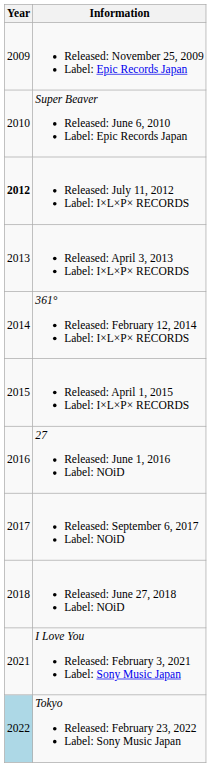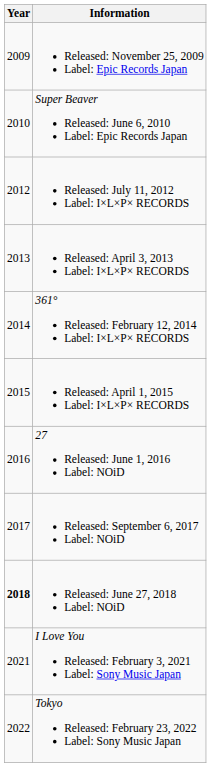(19, 190) bold -> (19, 190) normal
(19, 594) normal -> (19, 594) bold
(19, 728) lightblue background -> (19, 728) no background
